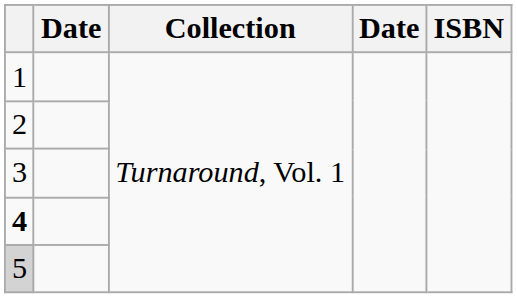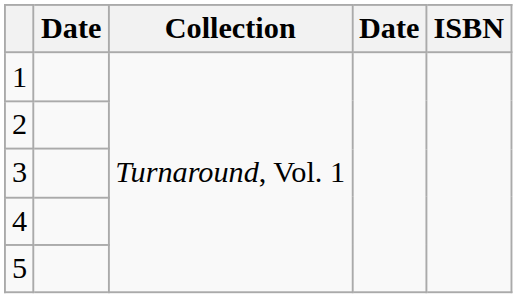(19, 220) bold -> (19, 220) normal
(19, 268) lightgrey background -> (19, 268) no background
